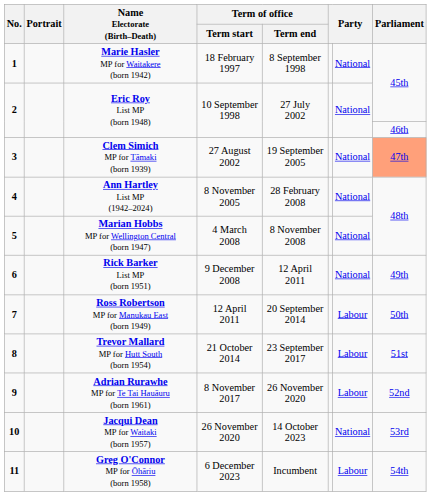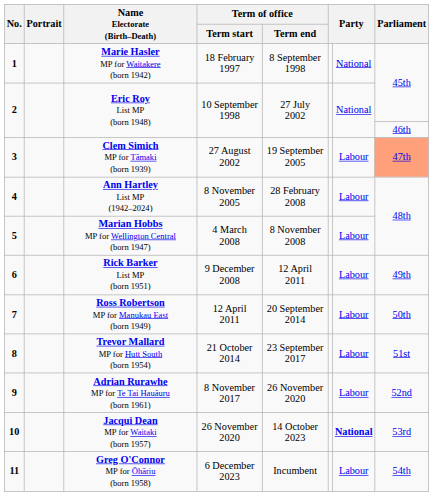(353, 157) National -> (354, 157) Labour
(353, 196) National -> (354, 196) Labour
(353, 235) National -> (354, 235) Labour
(353, 275) National -> (354, 275) Labour
(353, 432) normal -> (354, 432) bold
